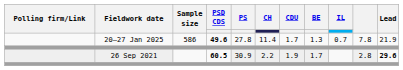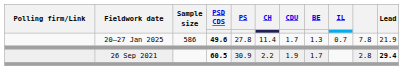(388, 55) 29.6 -> (388, 55) 29.4
